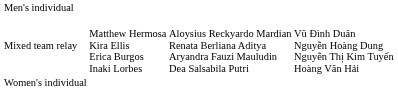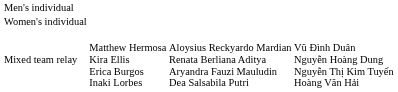rows swapped: (45, 83) <-> (41, 45)
